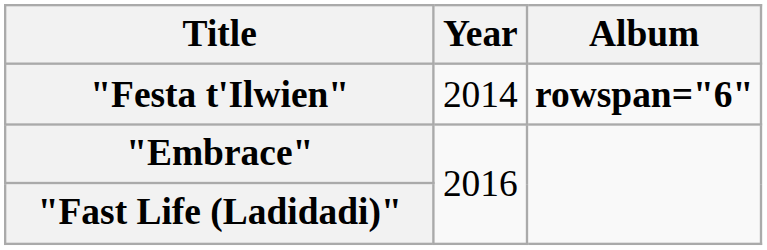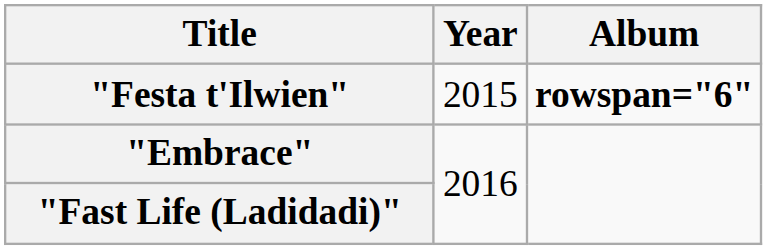(480, 93) 2014 -> (480, 93) 2015
